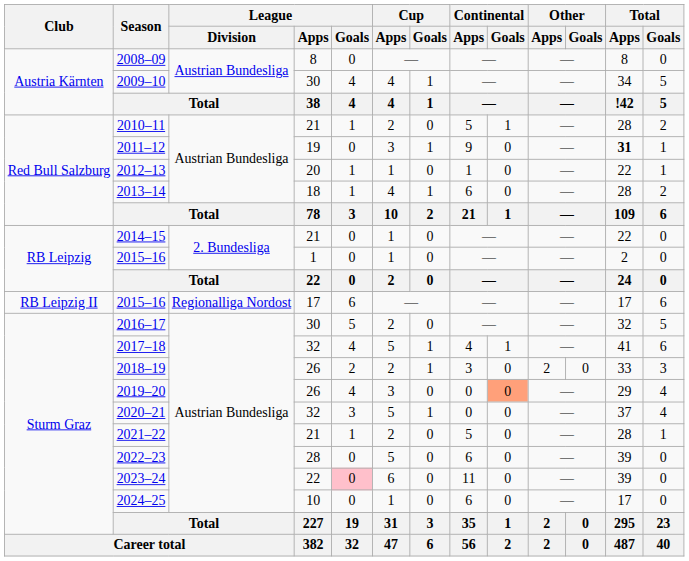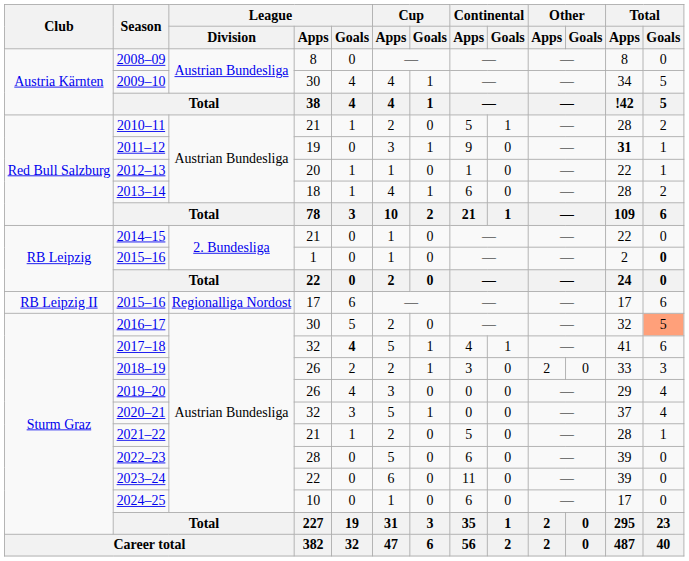(663, 258) normal -> (663, 258) bold
(663, 324) no background -> (663, 324) lightsalmon background
(352, 346) normal -> (352, 346) bold
(508, 390) lightsalmon background -> (508, 390) no background
(352, 479) pink background -> (352, 479) no background
